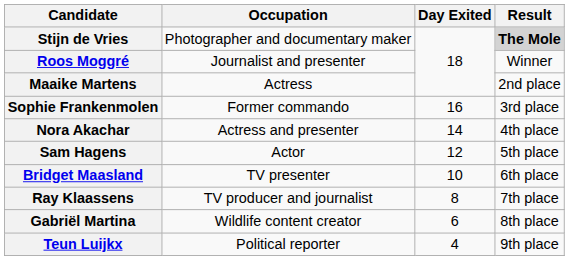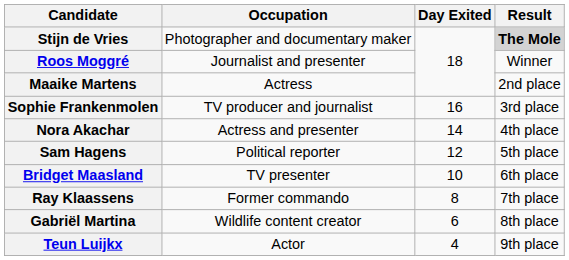(288, 107) Former commando -> (288, 107) TV producer and journalist
(288, 152) Actor -> (288, 152) Political reporter
(288, 198) TV producer and journalist -> (288, 198) Former commando
(288, 244) Political reporter -> (288, 244) Actor
